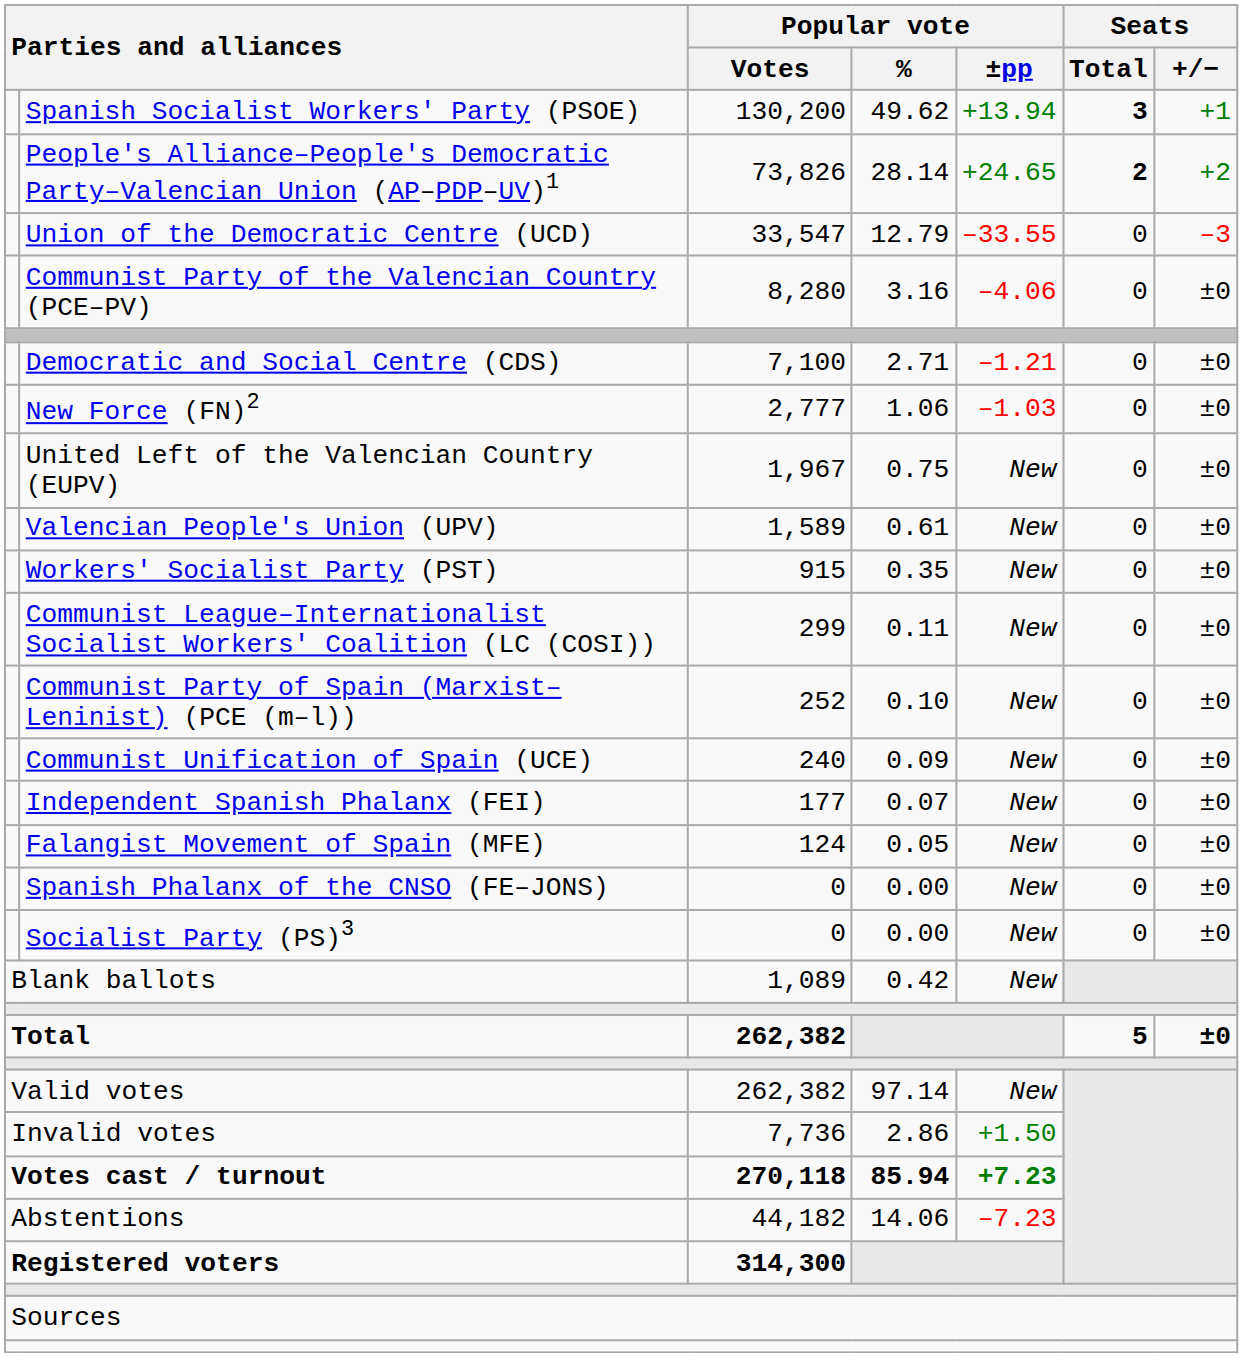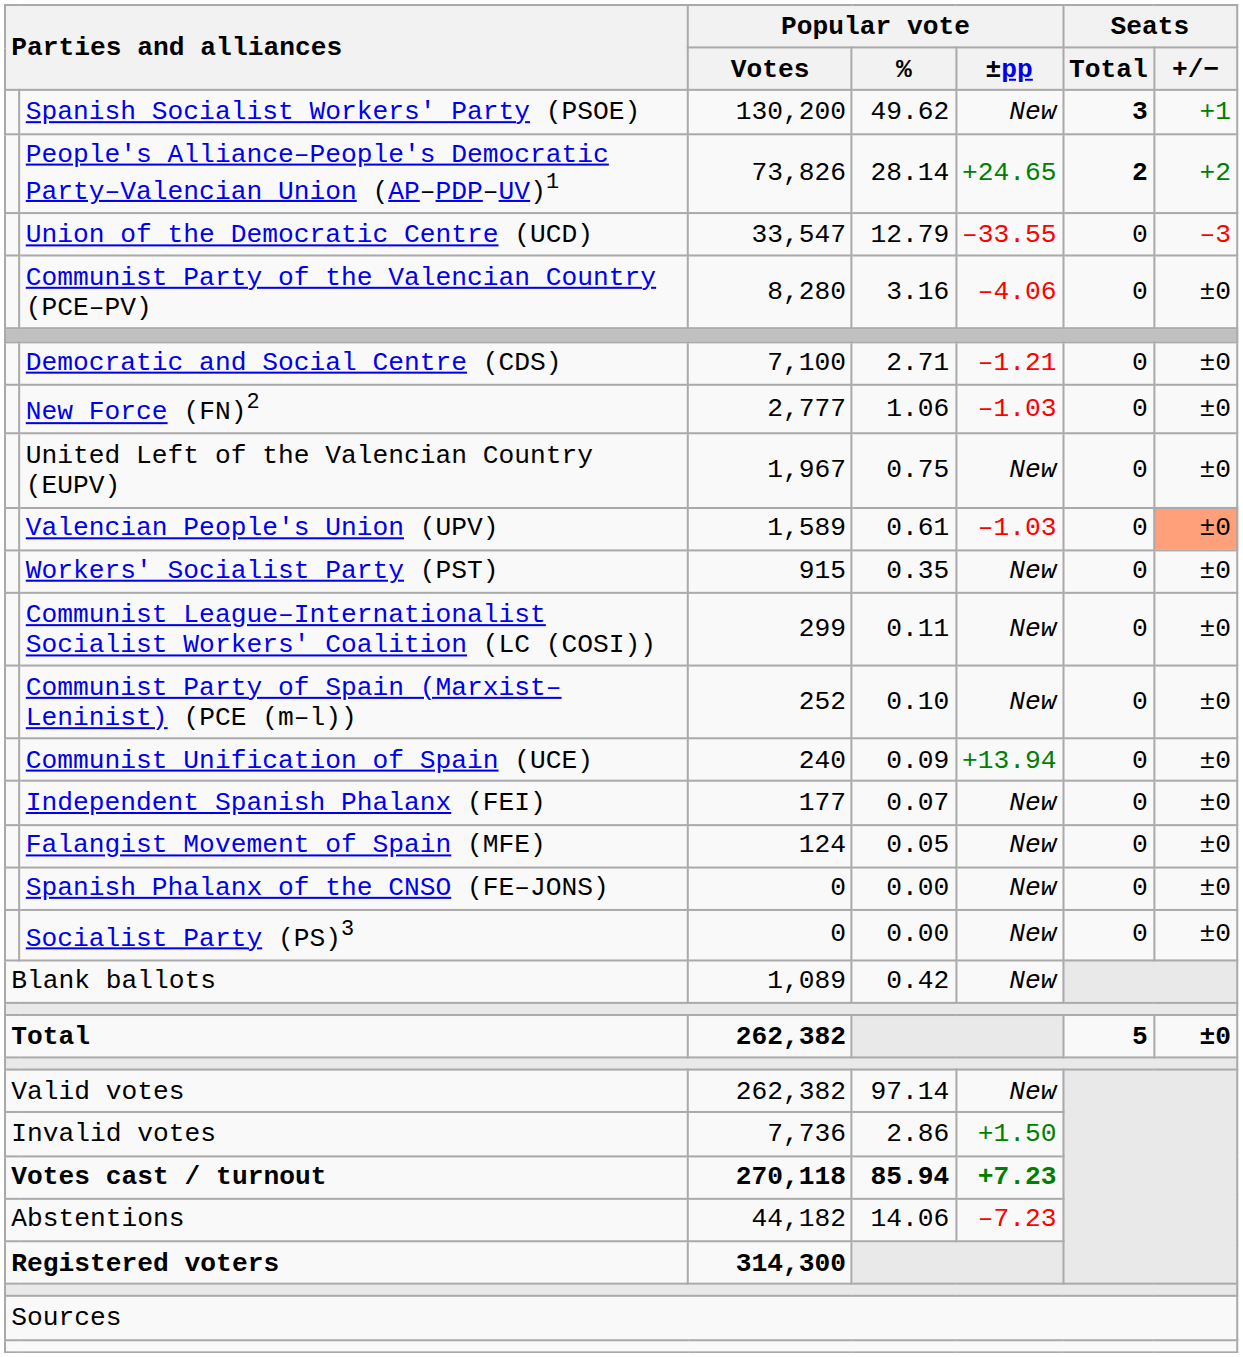(1009, 112) +13.94 -> (1033, 112) New
(1033, 528) New -> (1017, 528) –1.03
(1215, 528) no background -> (1215, 528) lightsalmon background
(1033, 760) New -> (1009, 760) +13.94
